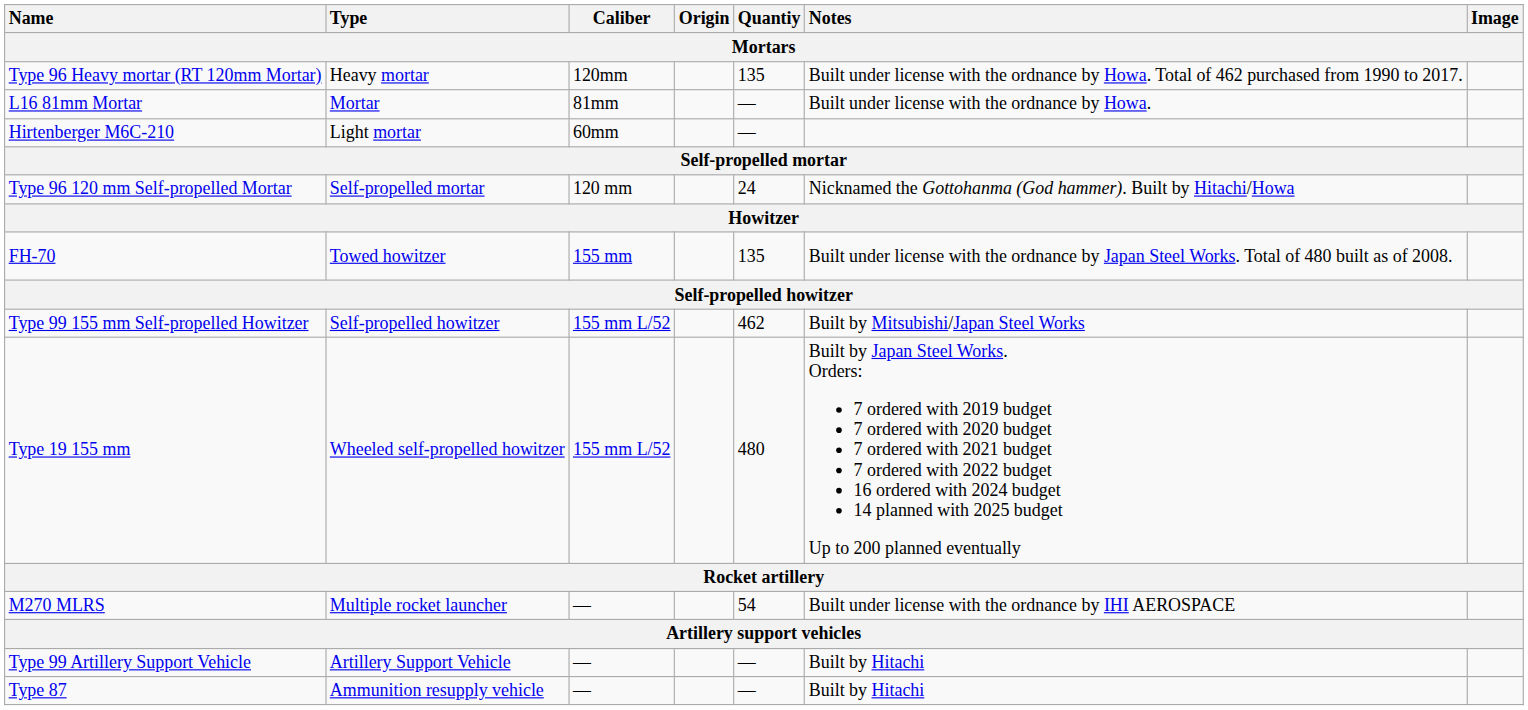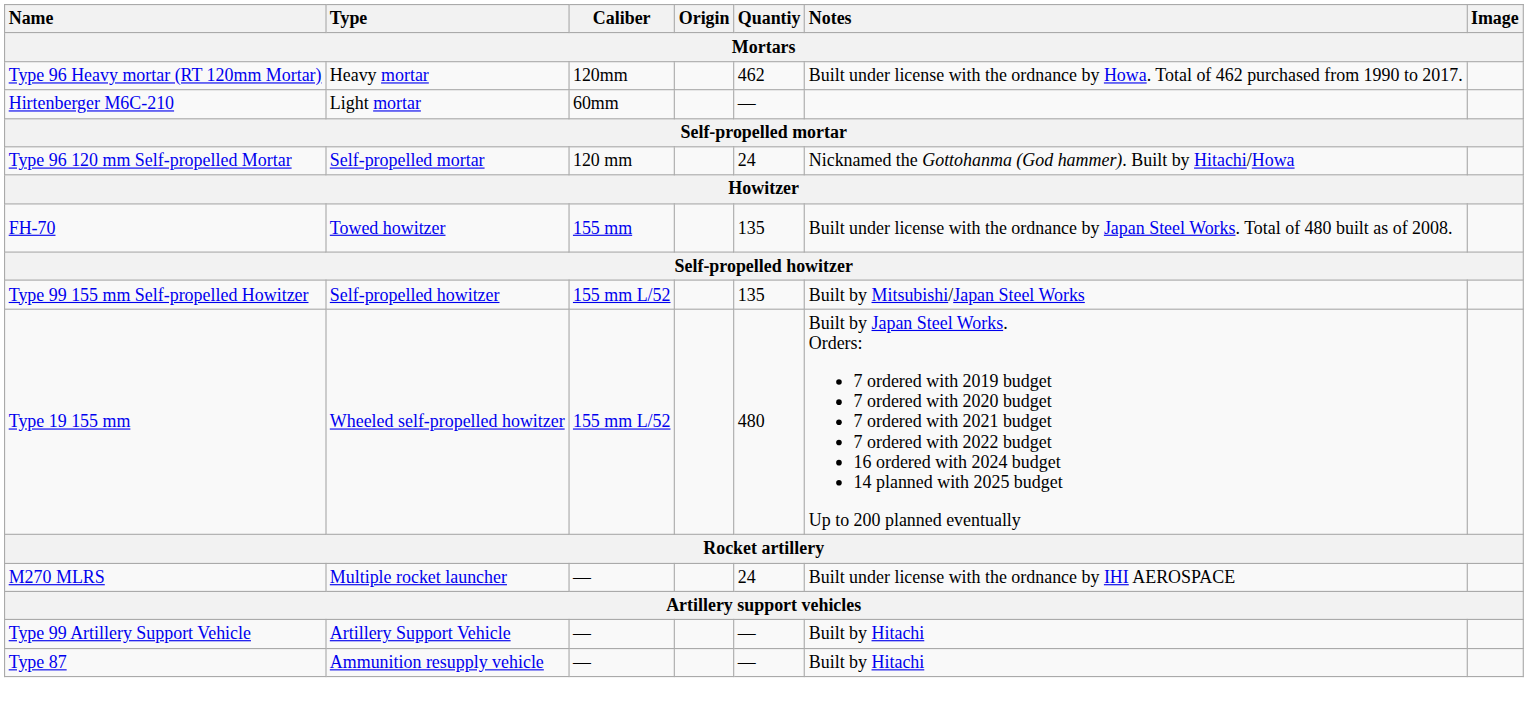(751, 75) 135 -> (751, 75) 462
- row: (75, 103)
(751, 323) 462 -> (751, 294) 135
(747, 605) 54 -> (747, 577) 24
